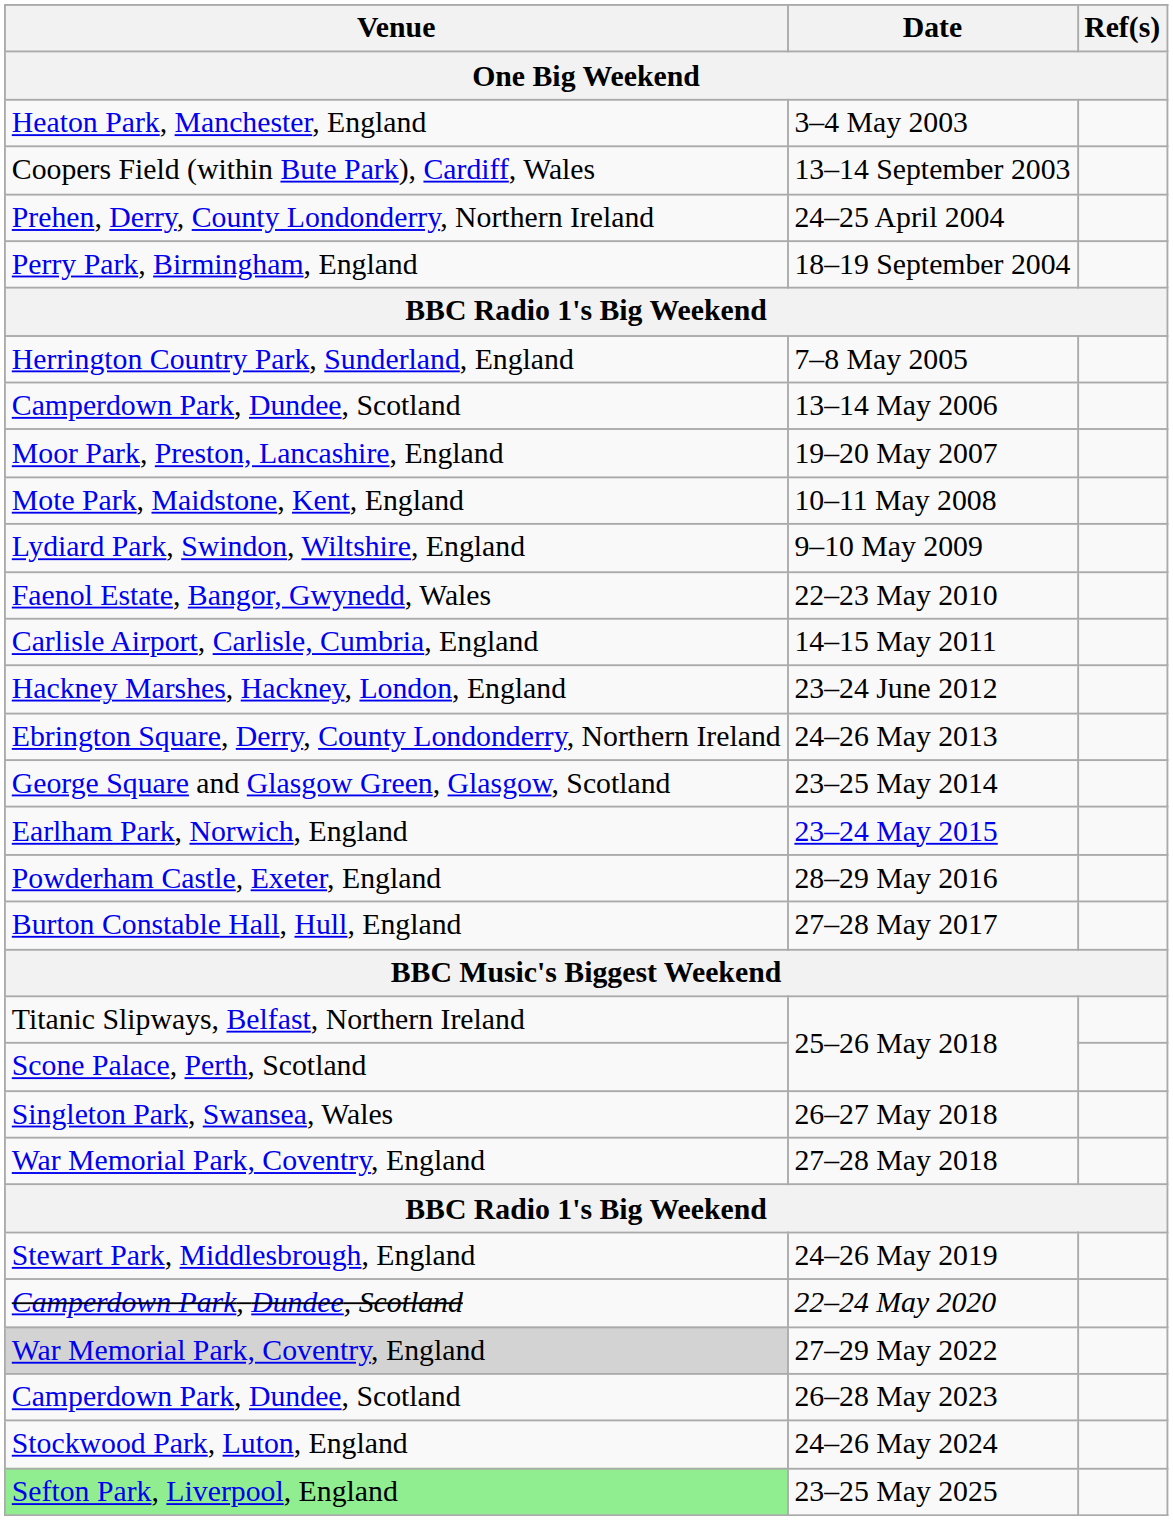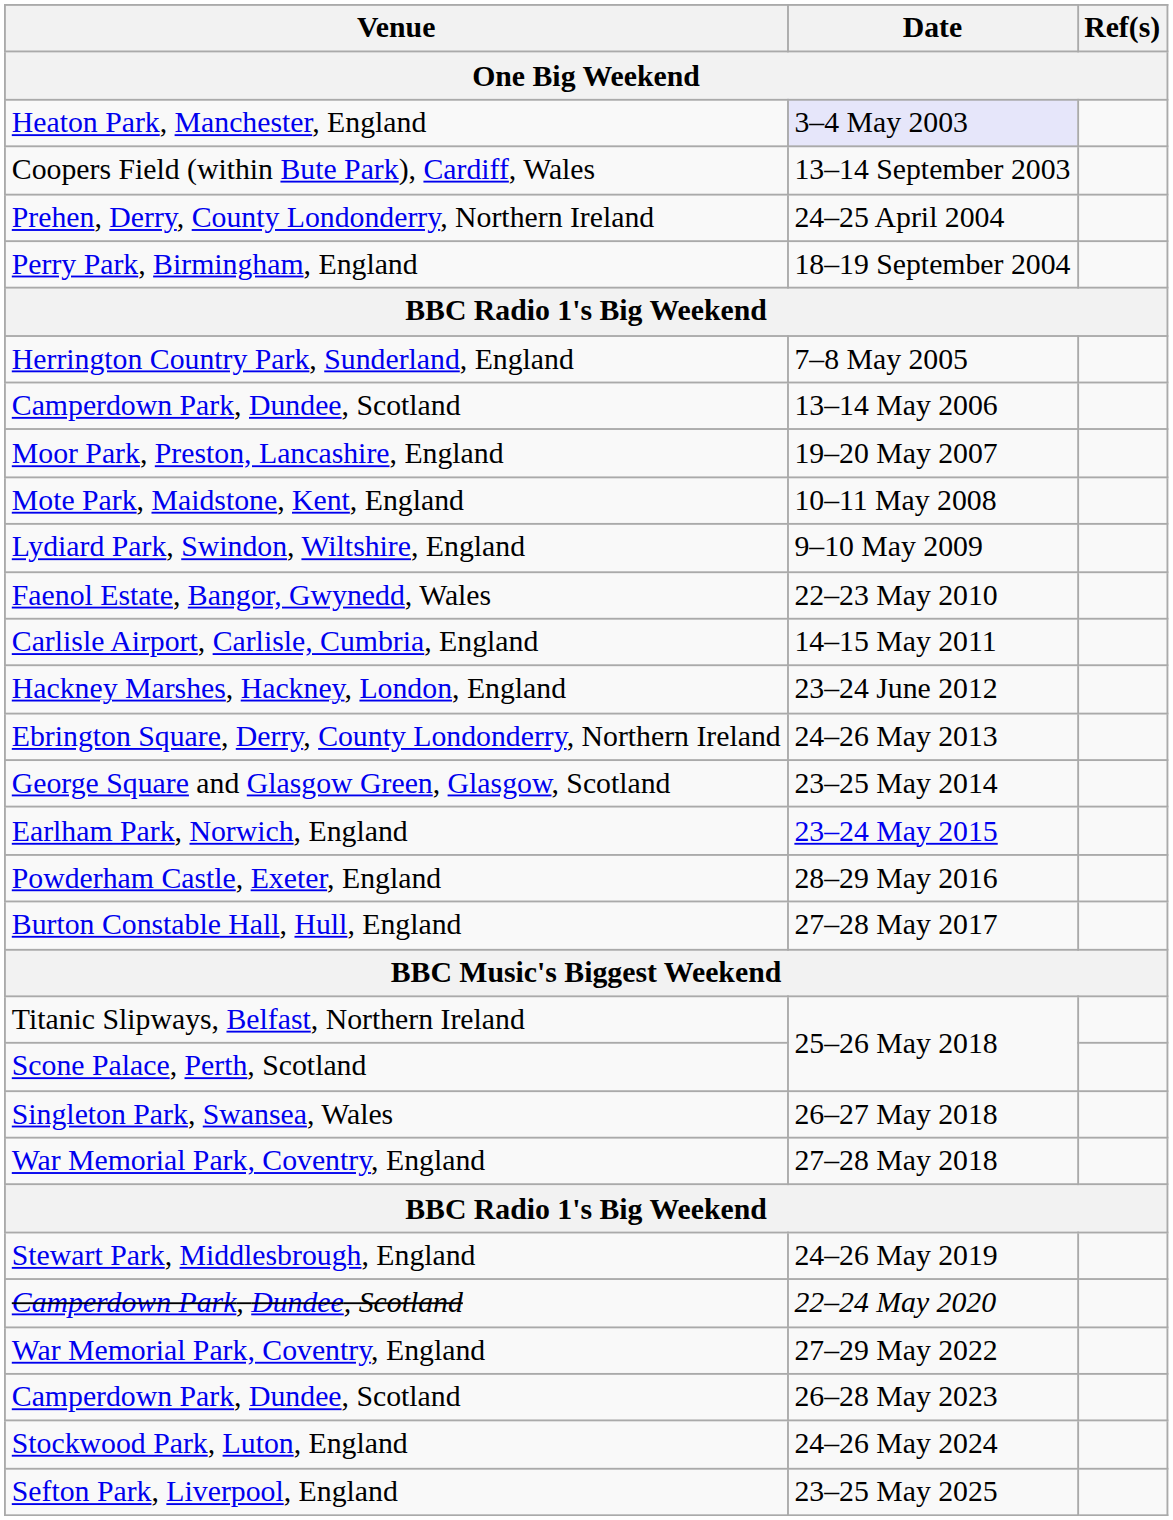(881, 122) no background -> (881, 122) lavender background
(248, 1349) lightgrey background -> (248, 1349) no background
(205, 1491) lightgreen background -> (205, 1491) no background
